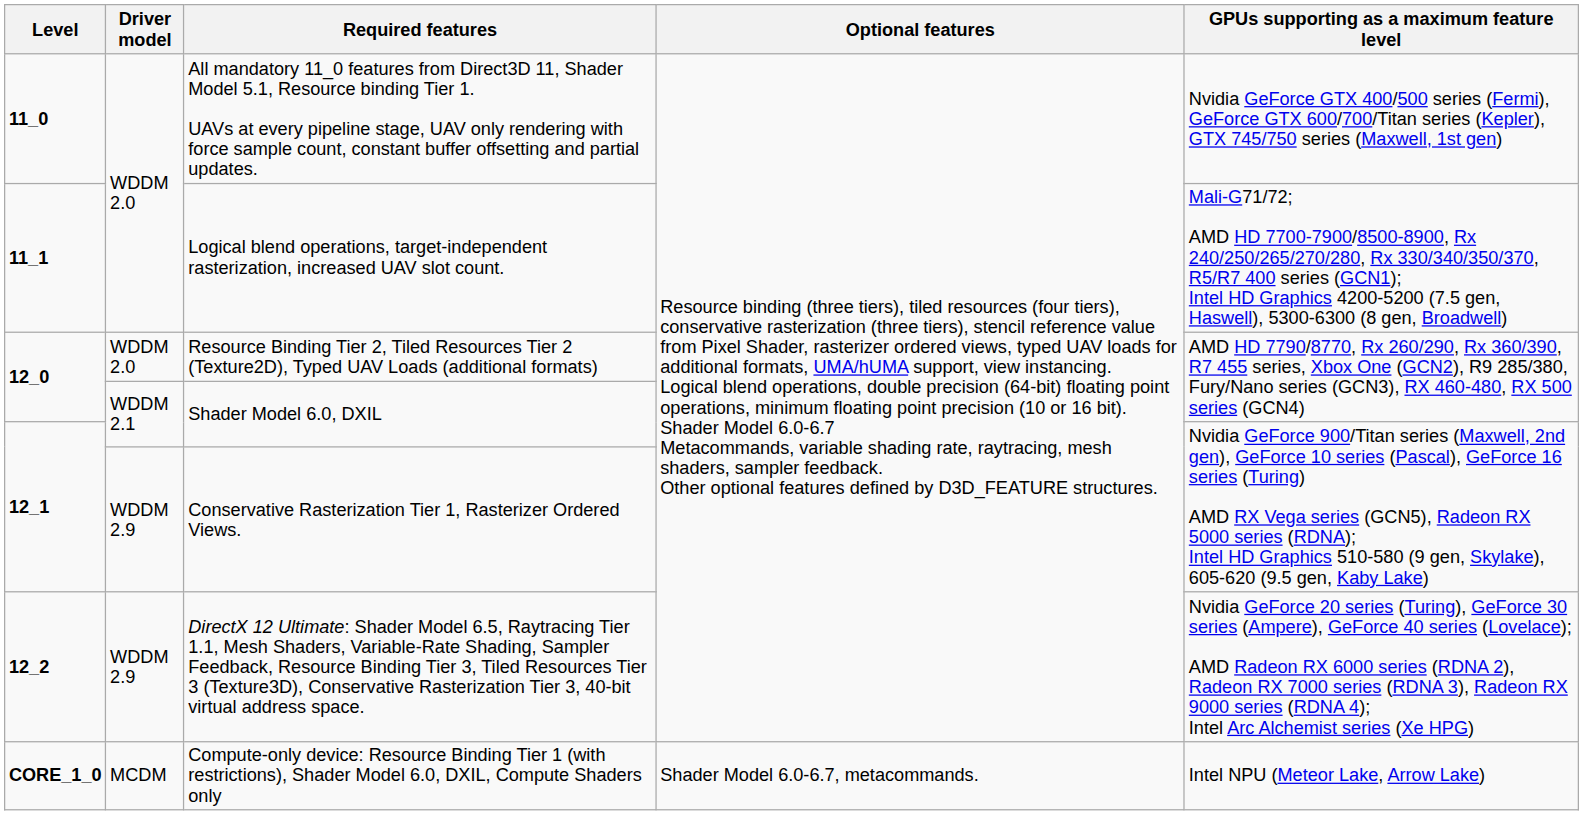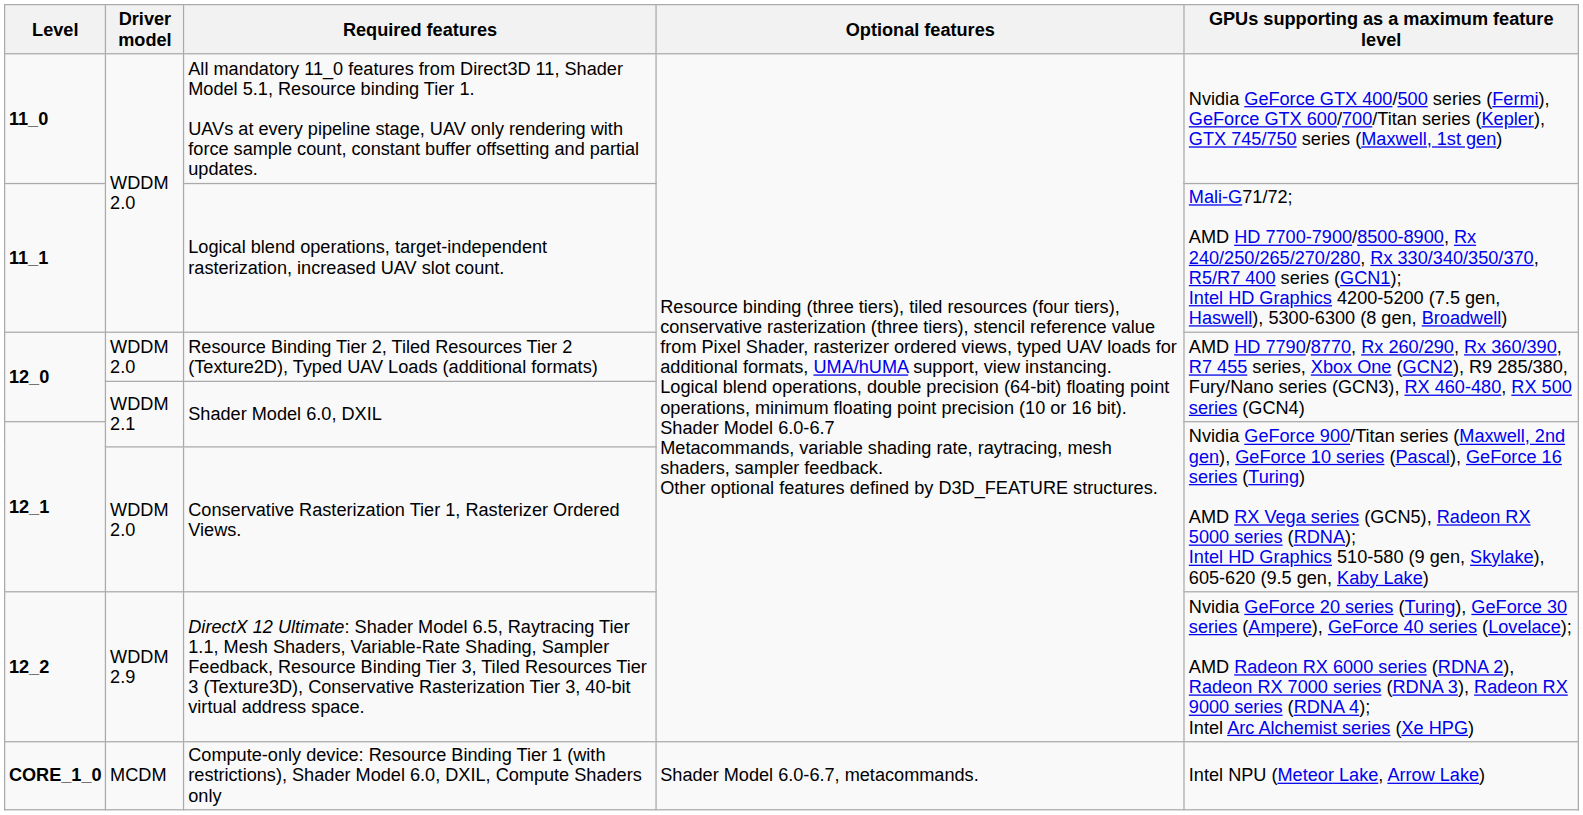(139, 520) WDDM 2.9 -> (139, 520) WDDM 2.0
